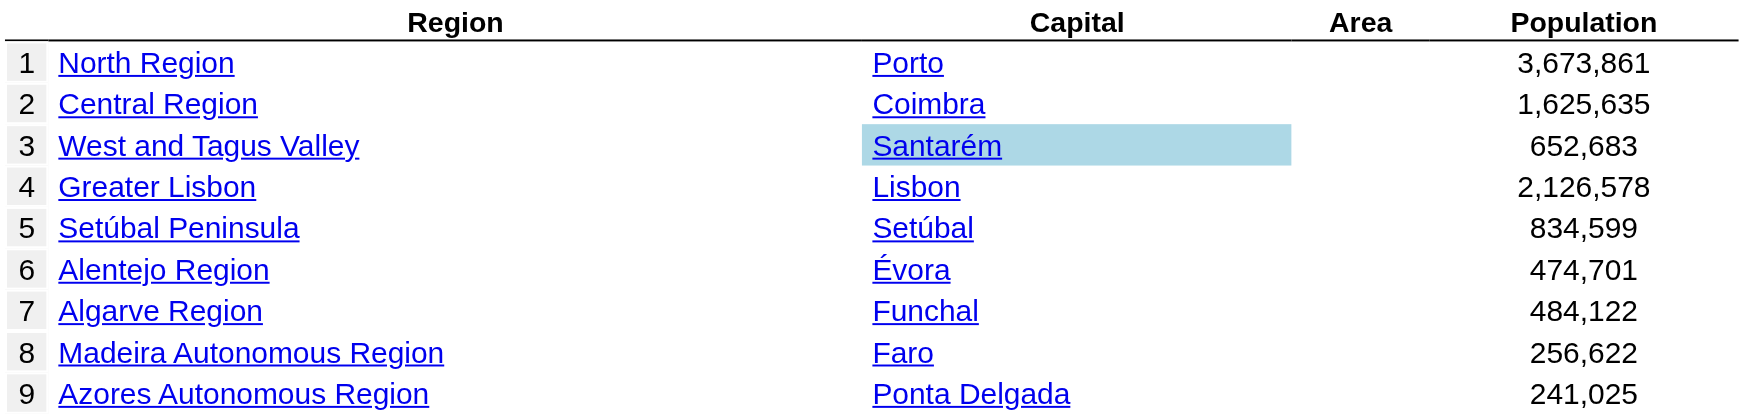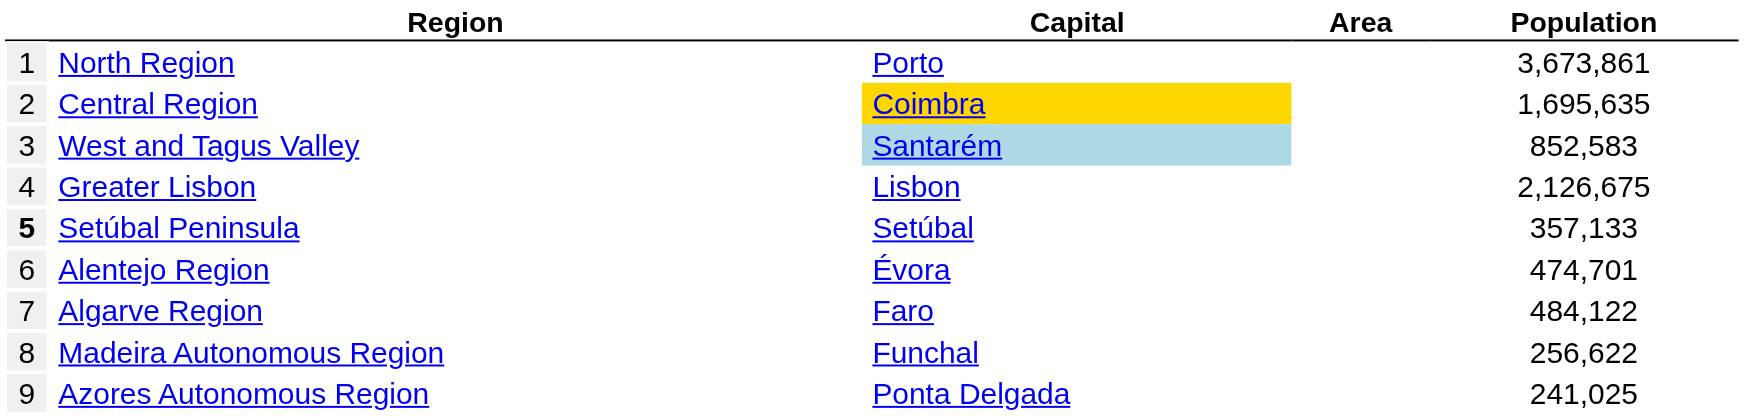(929, 103) no background -> (929, 103) gold background
(1584, 103) 1,625,635 -> (1584, 103) 1,695,635
(1584, 145) 652,683 -> (1584, 145) 852,583
(1584, 186) 2,126,578 -> (1584, 186) 2,126,675
(27, 228) normal -> (27, 228) bold
(1584, 228) 834,599 -> (1584, 228) 357,133
(926, 310) Funchal -> (903, 310) Faro
(903, 352) Faro -> (926, 352) Funchal
